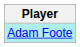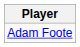(40, 33) paleturquoise background -> (40, 33) no background
